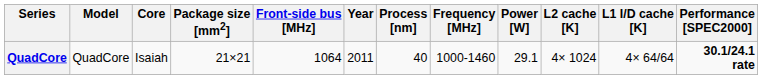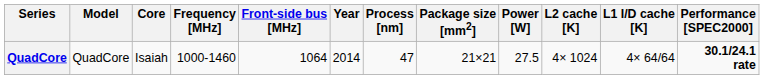columns swapped: (464, 21) <-> (212, 22)
(360, 57) 2011 -> (346, 57) 2014
(420, 57) 40 -> (407, 57) 47
(526, 57) 29.1 -> (527, 57) 27.5
